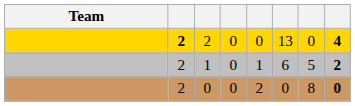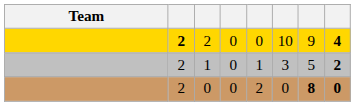(285, 40) 13 -> (285, 40) 10
(311, 40) 0 -> (311, 40) 9
(285, 64) 6 -> (285, 64) 3
(311, 88) normal -> (311, 88) bold
